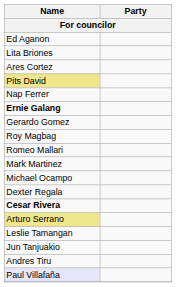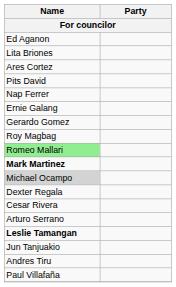(26, 81) khaki background -> (26, 81) no background
(33, 109) bold -> (32, 109) normal
(35, 150) no background -> (35, 150) lightgreen background
(34, 164) normal -> (36, 164) bold
(39, 178) no background -> (39, 178) lightgrey background
(33, 206) bold -> (32, 206) normal
(35, 220) khaki background -> (35, 220) no background
(39, 234) normal -> (42, 234) bold
(33, 275) lavender background -> (33, 275) no background
